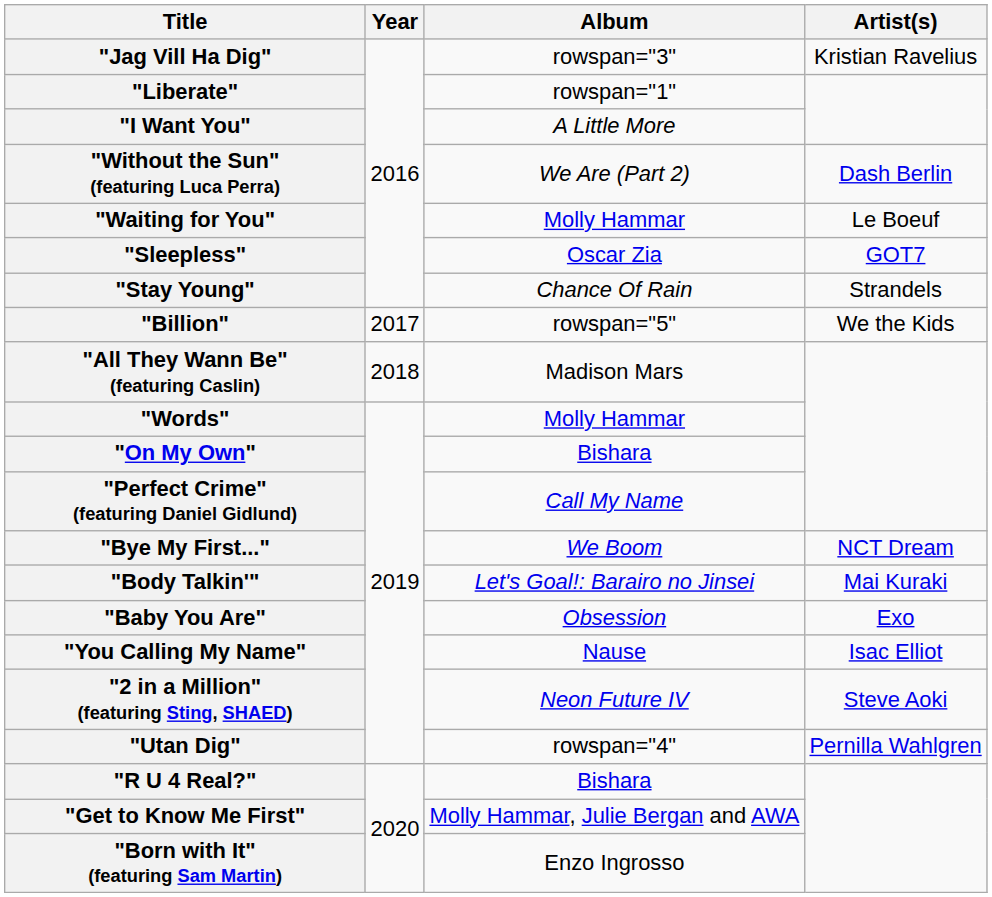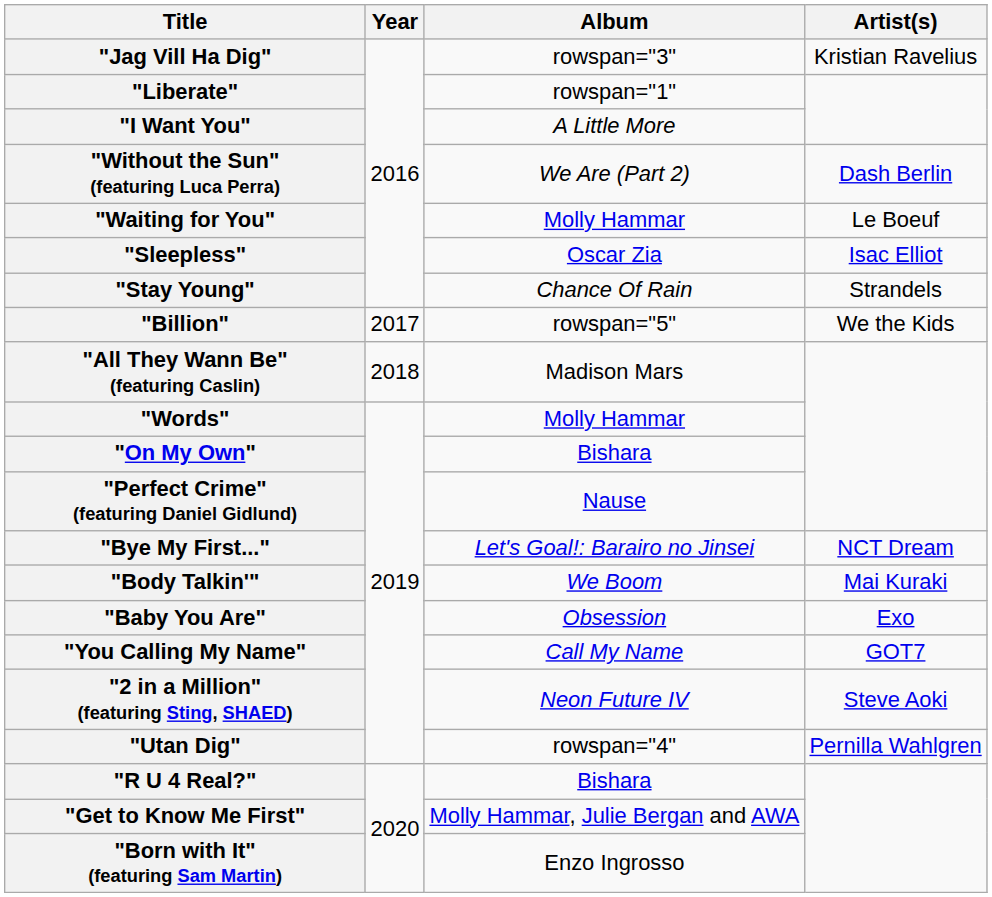(896, 255) GOT7 -> (896, 255) Isac Elliot
(614, 500) Call My Name -> (614, 500) Nause
(614, 547) We Boom -> (614, 547) Let's Goal!: Barairo no Jinsei
(614, 582) Let's Goal!: Barairo no Jinsei -> (614, 582) We Boom
(614, 652) Nause -> (614, 652) Call My Name
(896, 652) Isac Elliot -> (896, 652) GOT7
